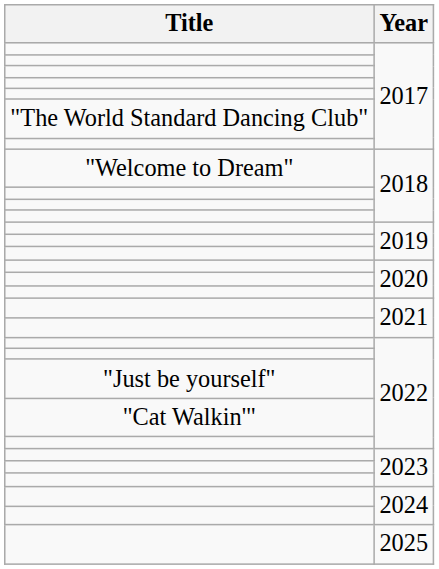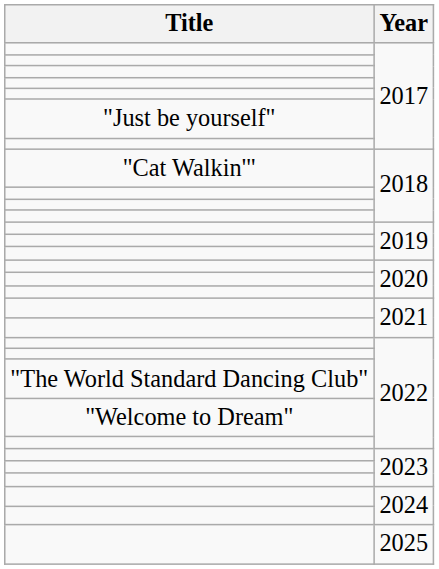(189, 118) "The World Standard Dancing Club" -> (189, 118) "Just be yourself"
(189, 168) "Welcome to Dream" -> (189, 168) "Cat Walkin'"
(189, 378) "Just be yourself" -> (189, 378) "The World Standard Dancing Club"
(189, 417) "Cat Walkin'" -> (189, 417) "Welcome to Dream"
